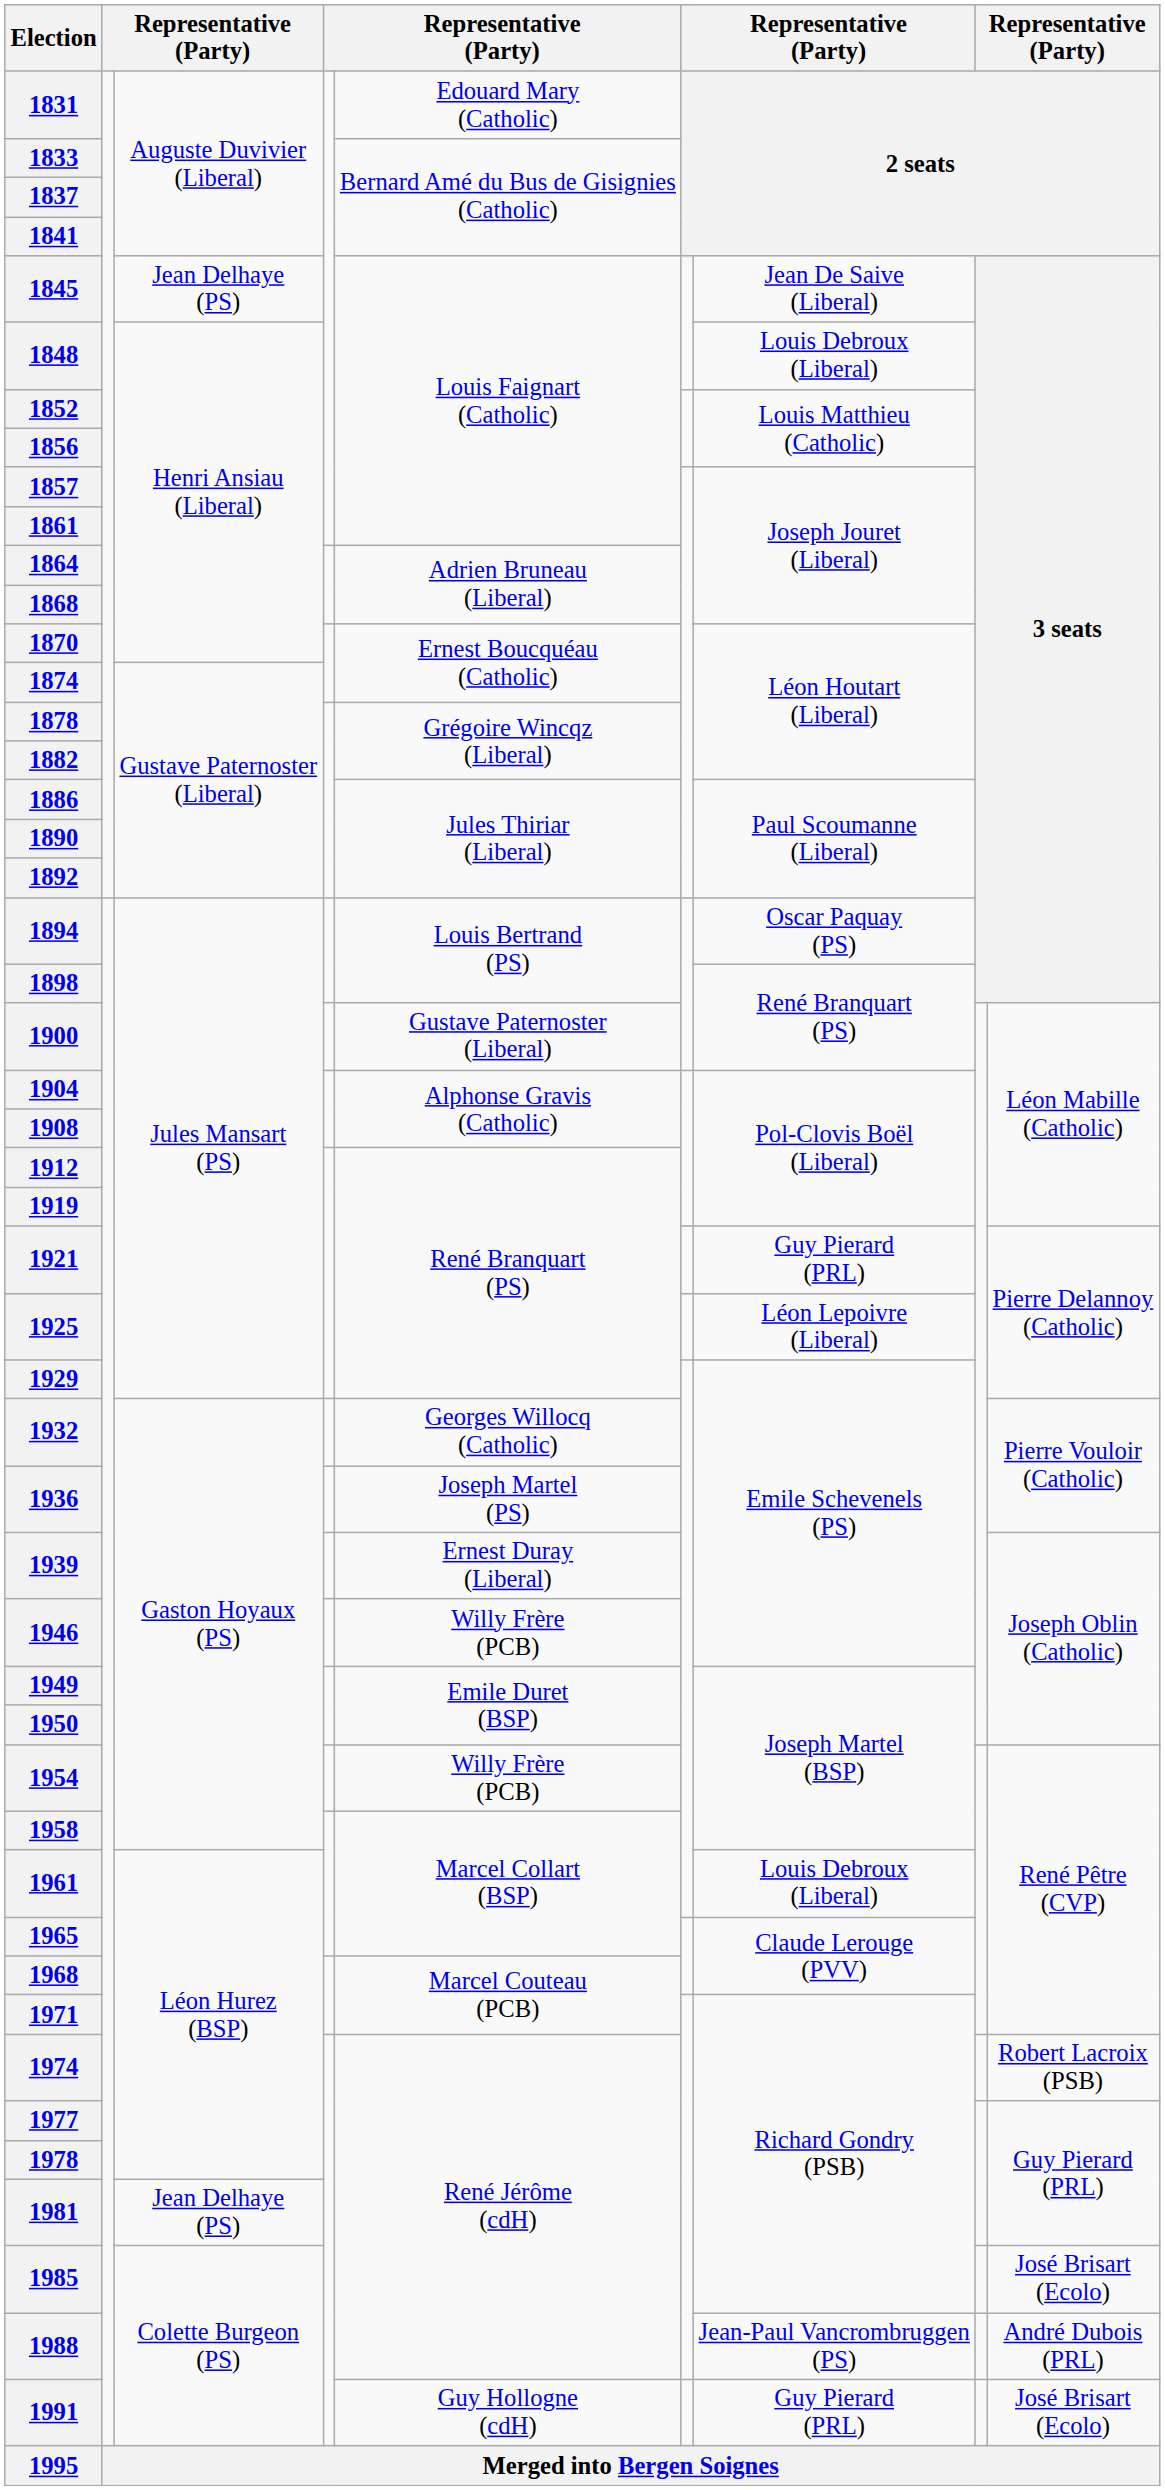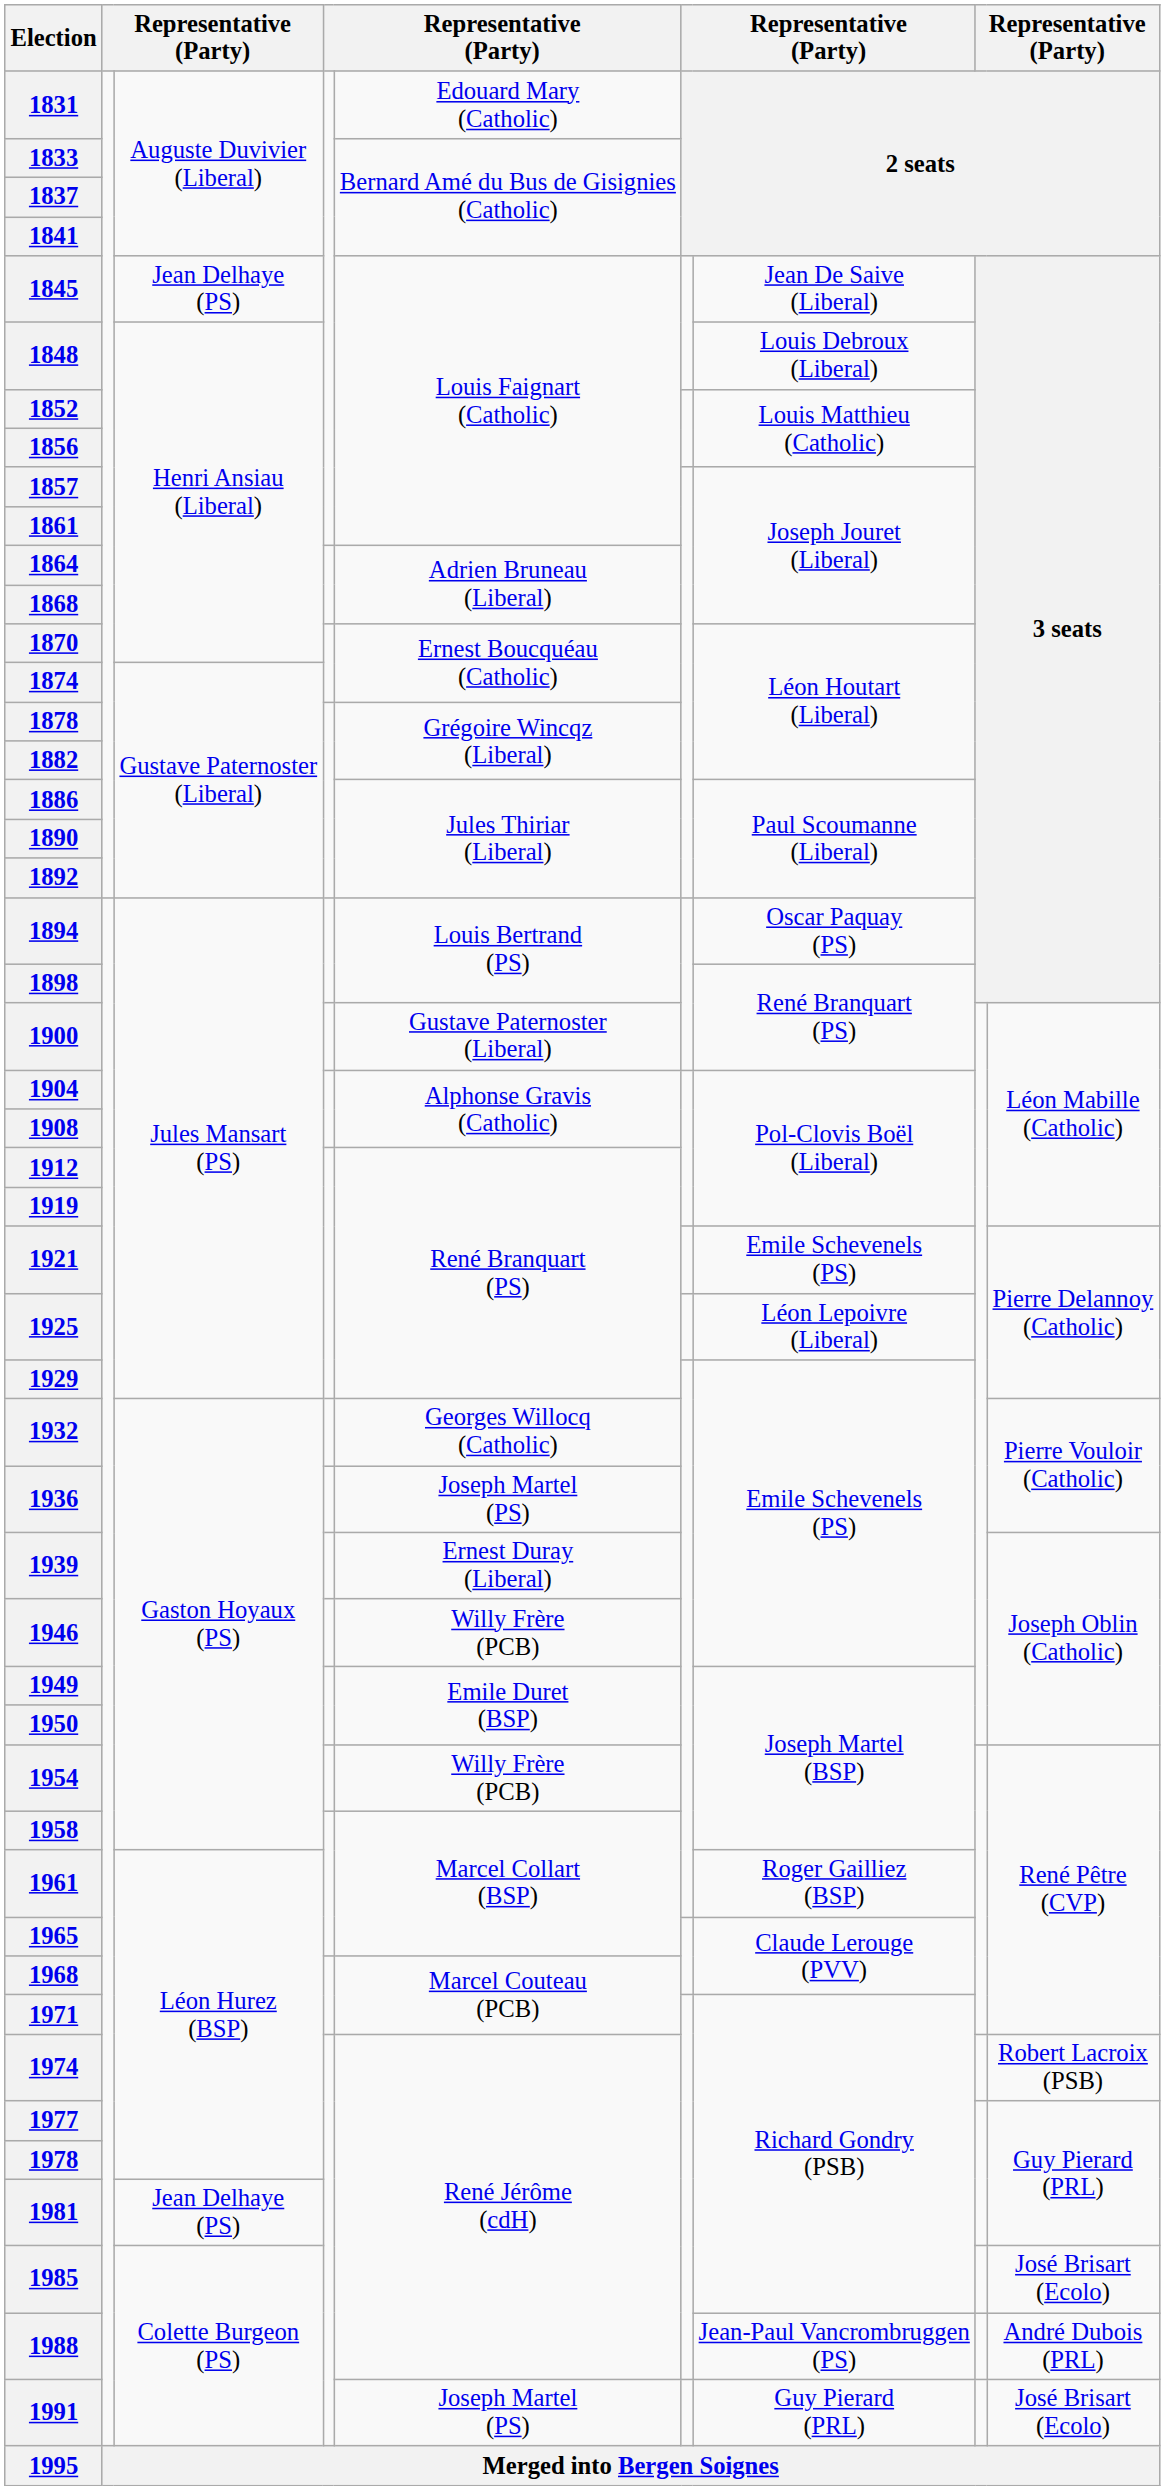(834, 1259) Guy Pierard (PRL) -> (834, 1259) Emile Schevenels (PS)
(834, 1883) Louis Debroux (Liberal) -> (834, 1883) Roger Gailliez (BSP)
(508, 2412) Guy Hollogne (cdH) -> (508, 2412) Joseph Martel (PS)
